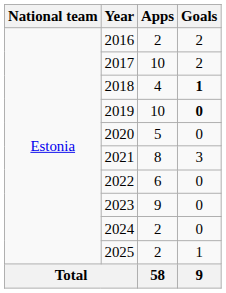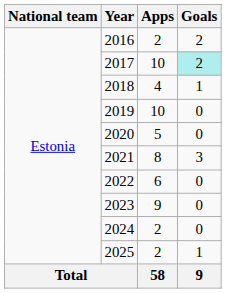(199, 63) no background -> (199, 63) paleturquoise background
(199, 87) bold -> (199, 87) normal
(199, 110) bold -> (199, 110) normal
